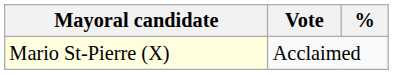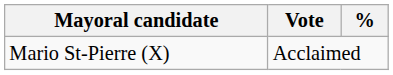(89, 52) lightyellow background -> (89, 52) no background
